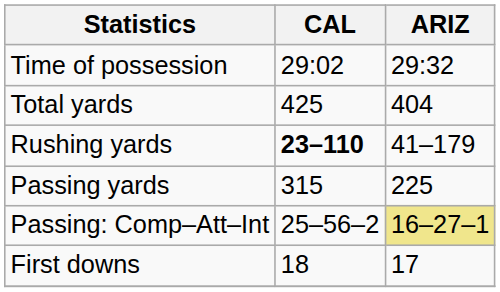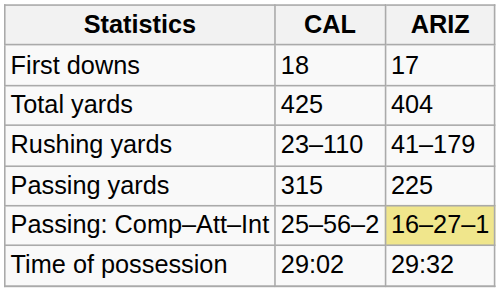rows swapped: (75, 265) <-> (119, 64)
(322, 145) bold -> (322, 145) normal
